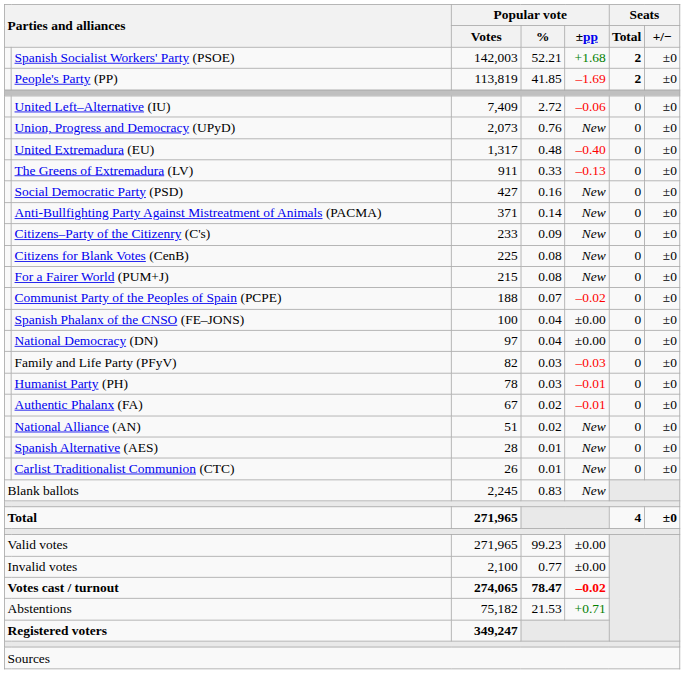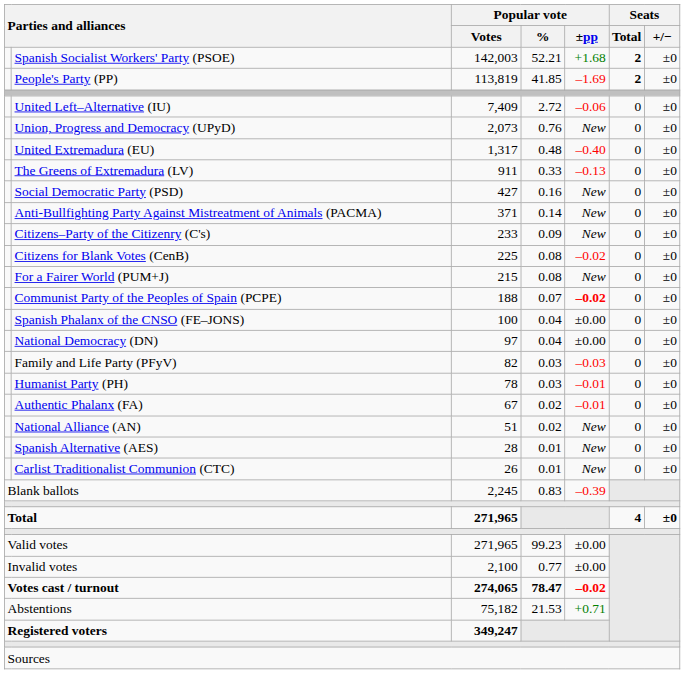(594, 255) New -> (591, 255) –0.02
(591, 298) normal -> (591, 298) bold
(594, 490) New -> (591, 490) –0.39
